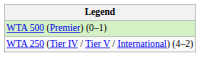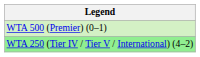(100, 44) no background -> (100, 44) lightgreen background
